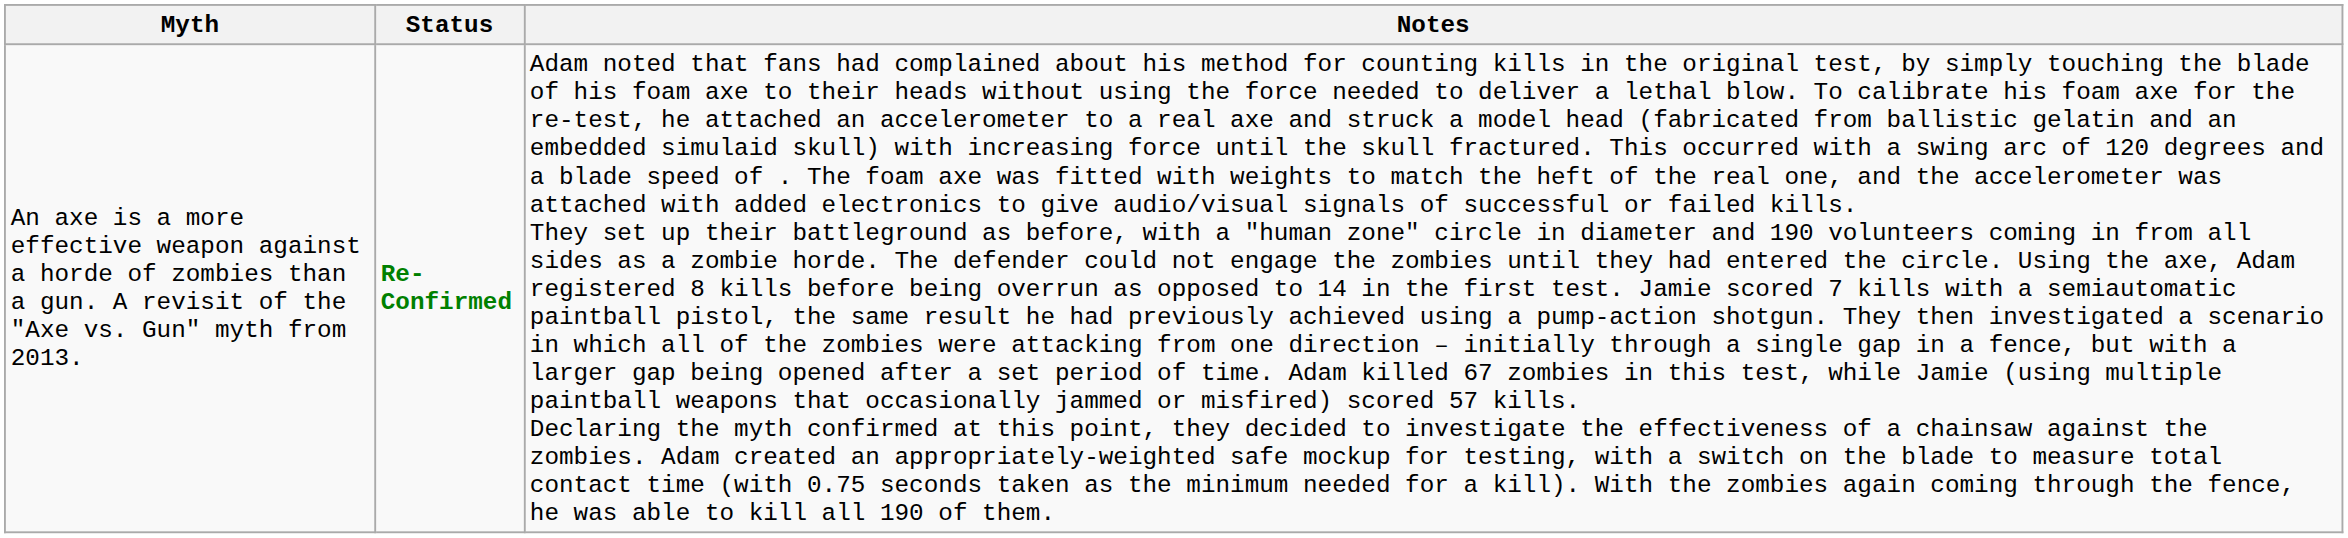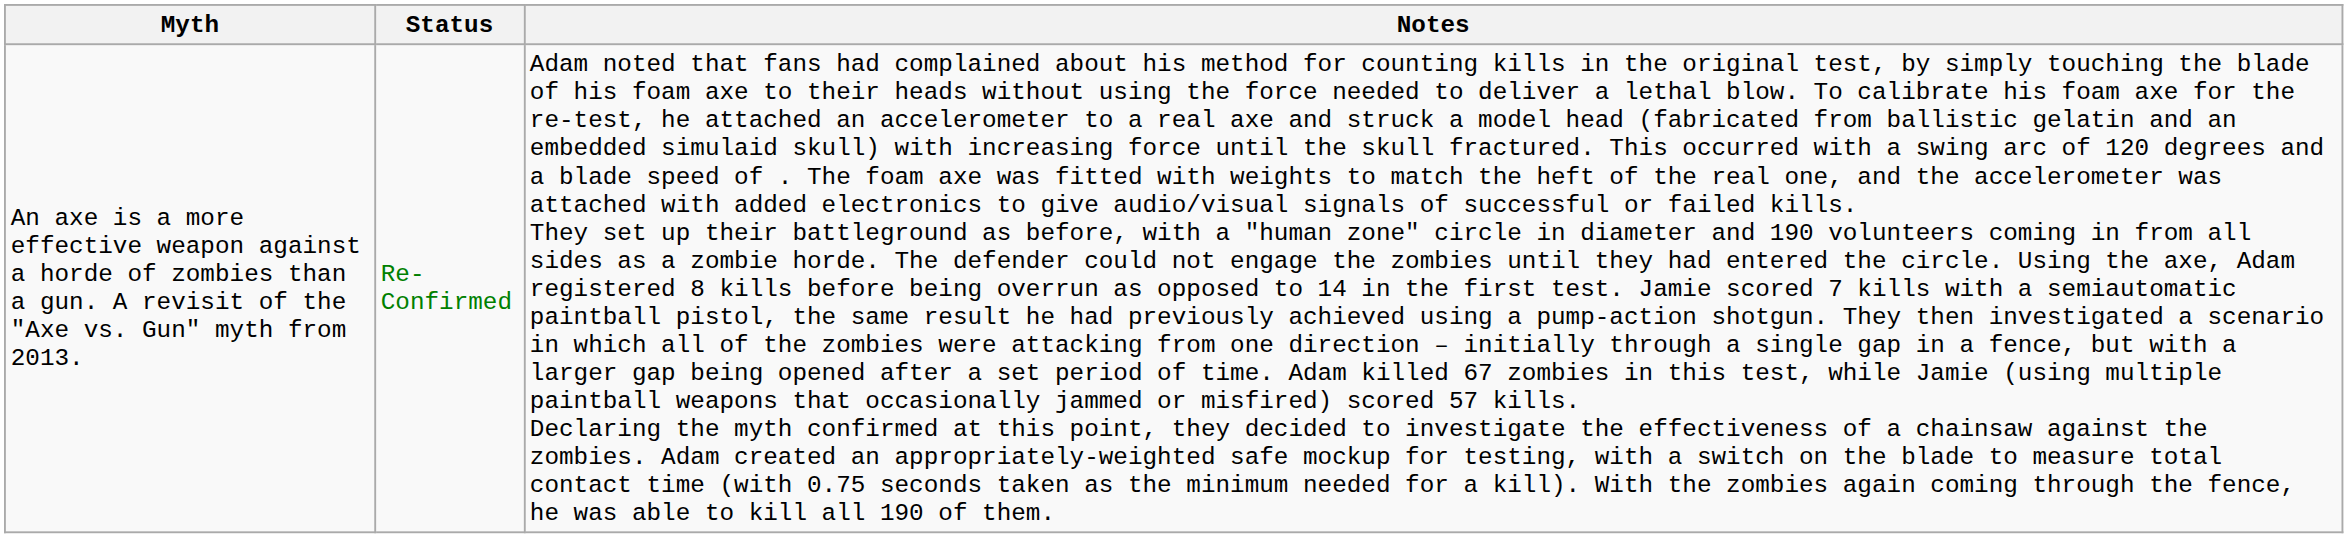(446, 289) bold -> (446, 289) normal
